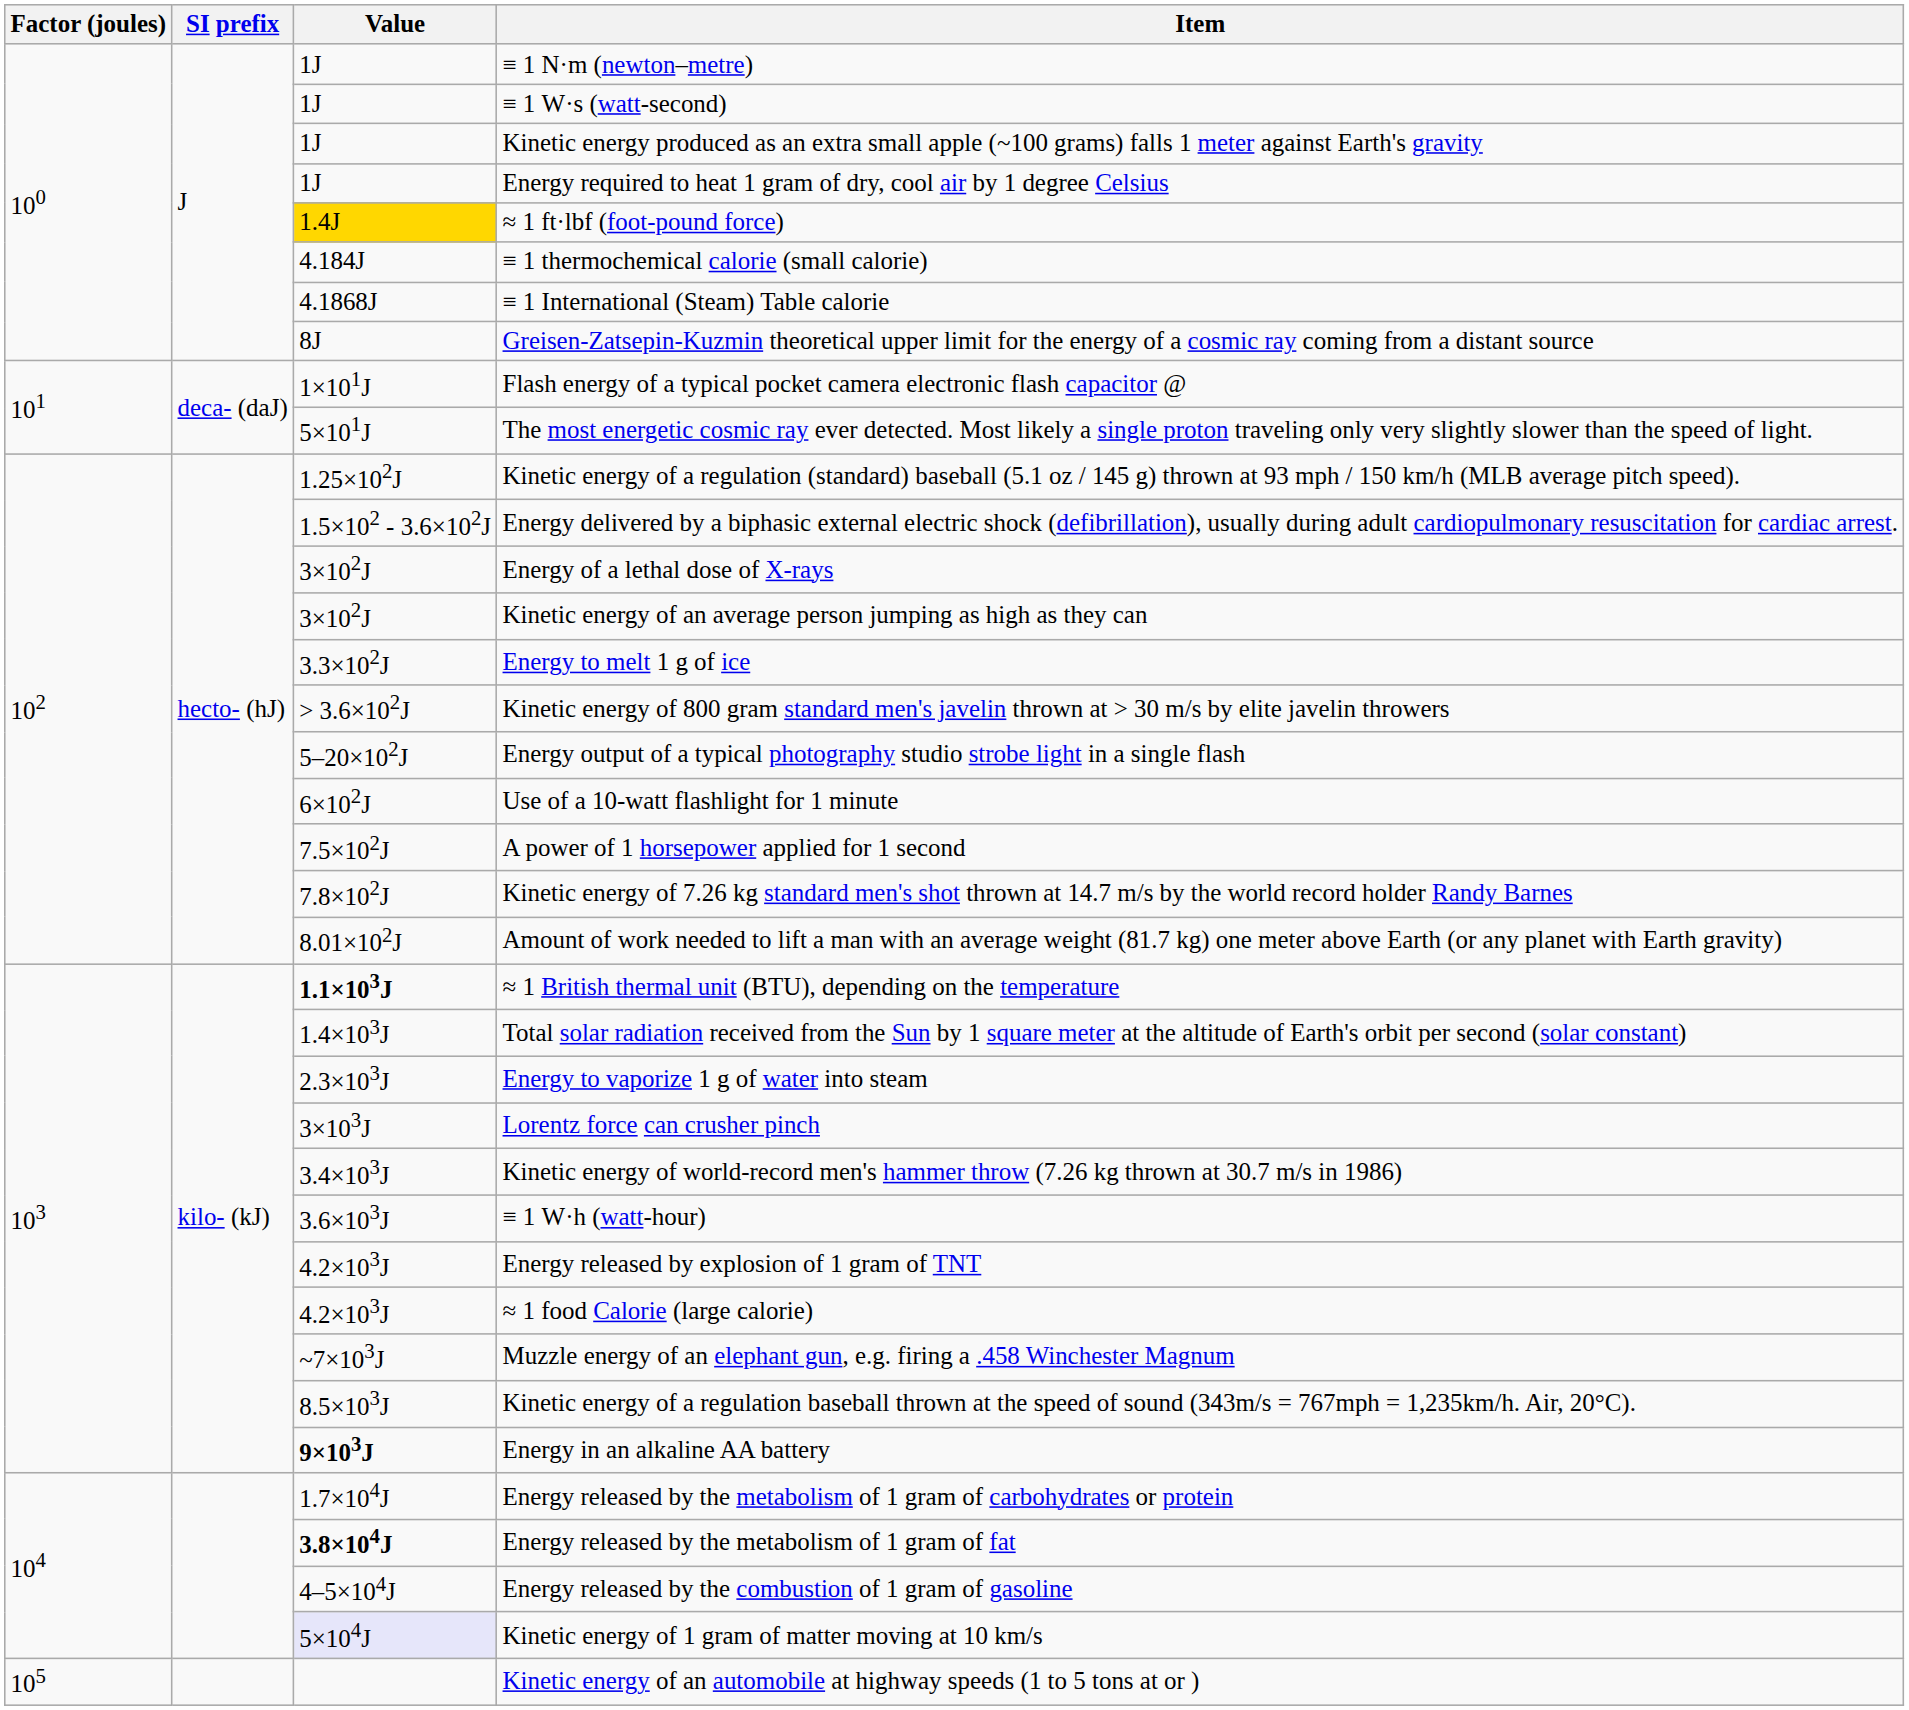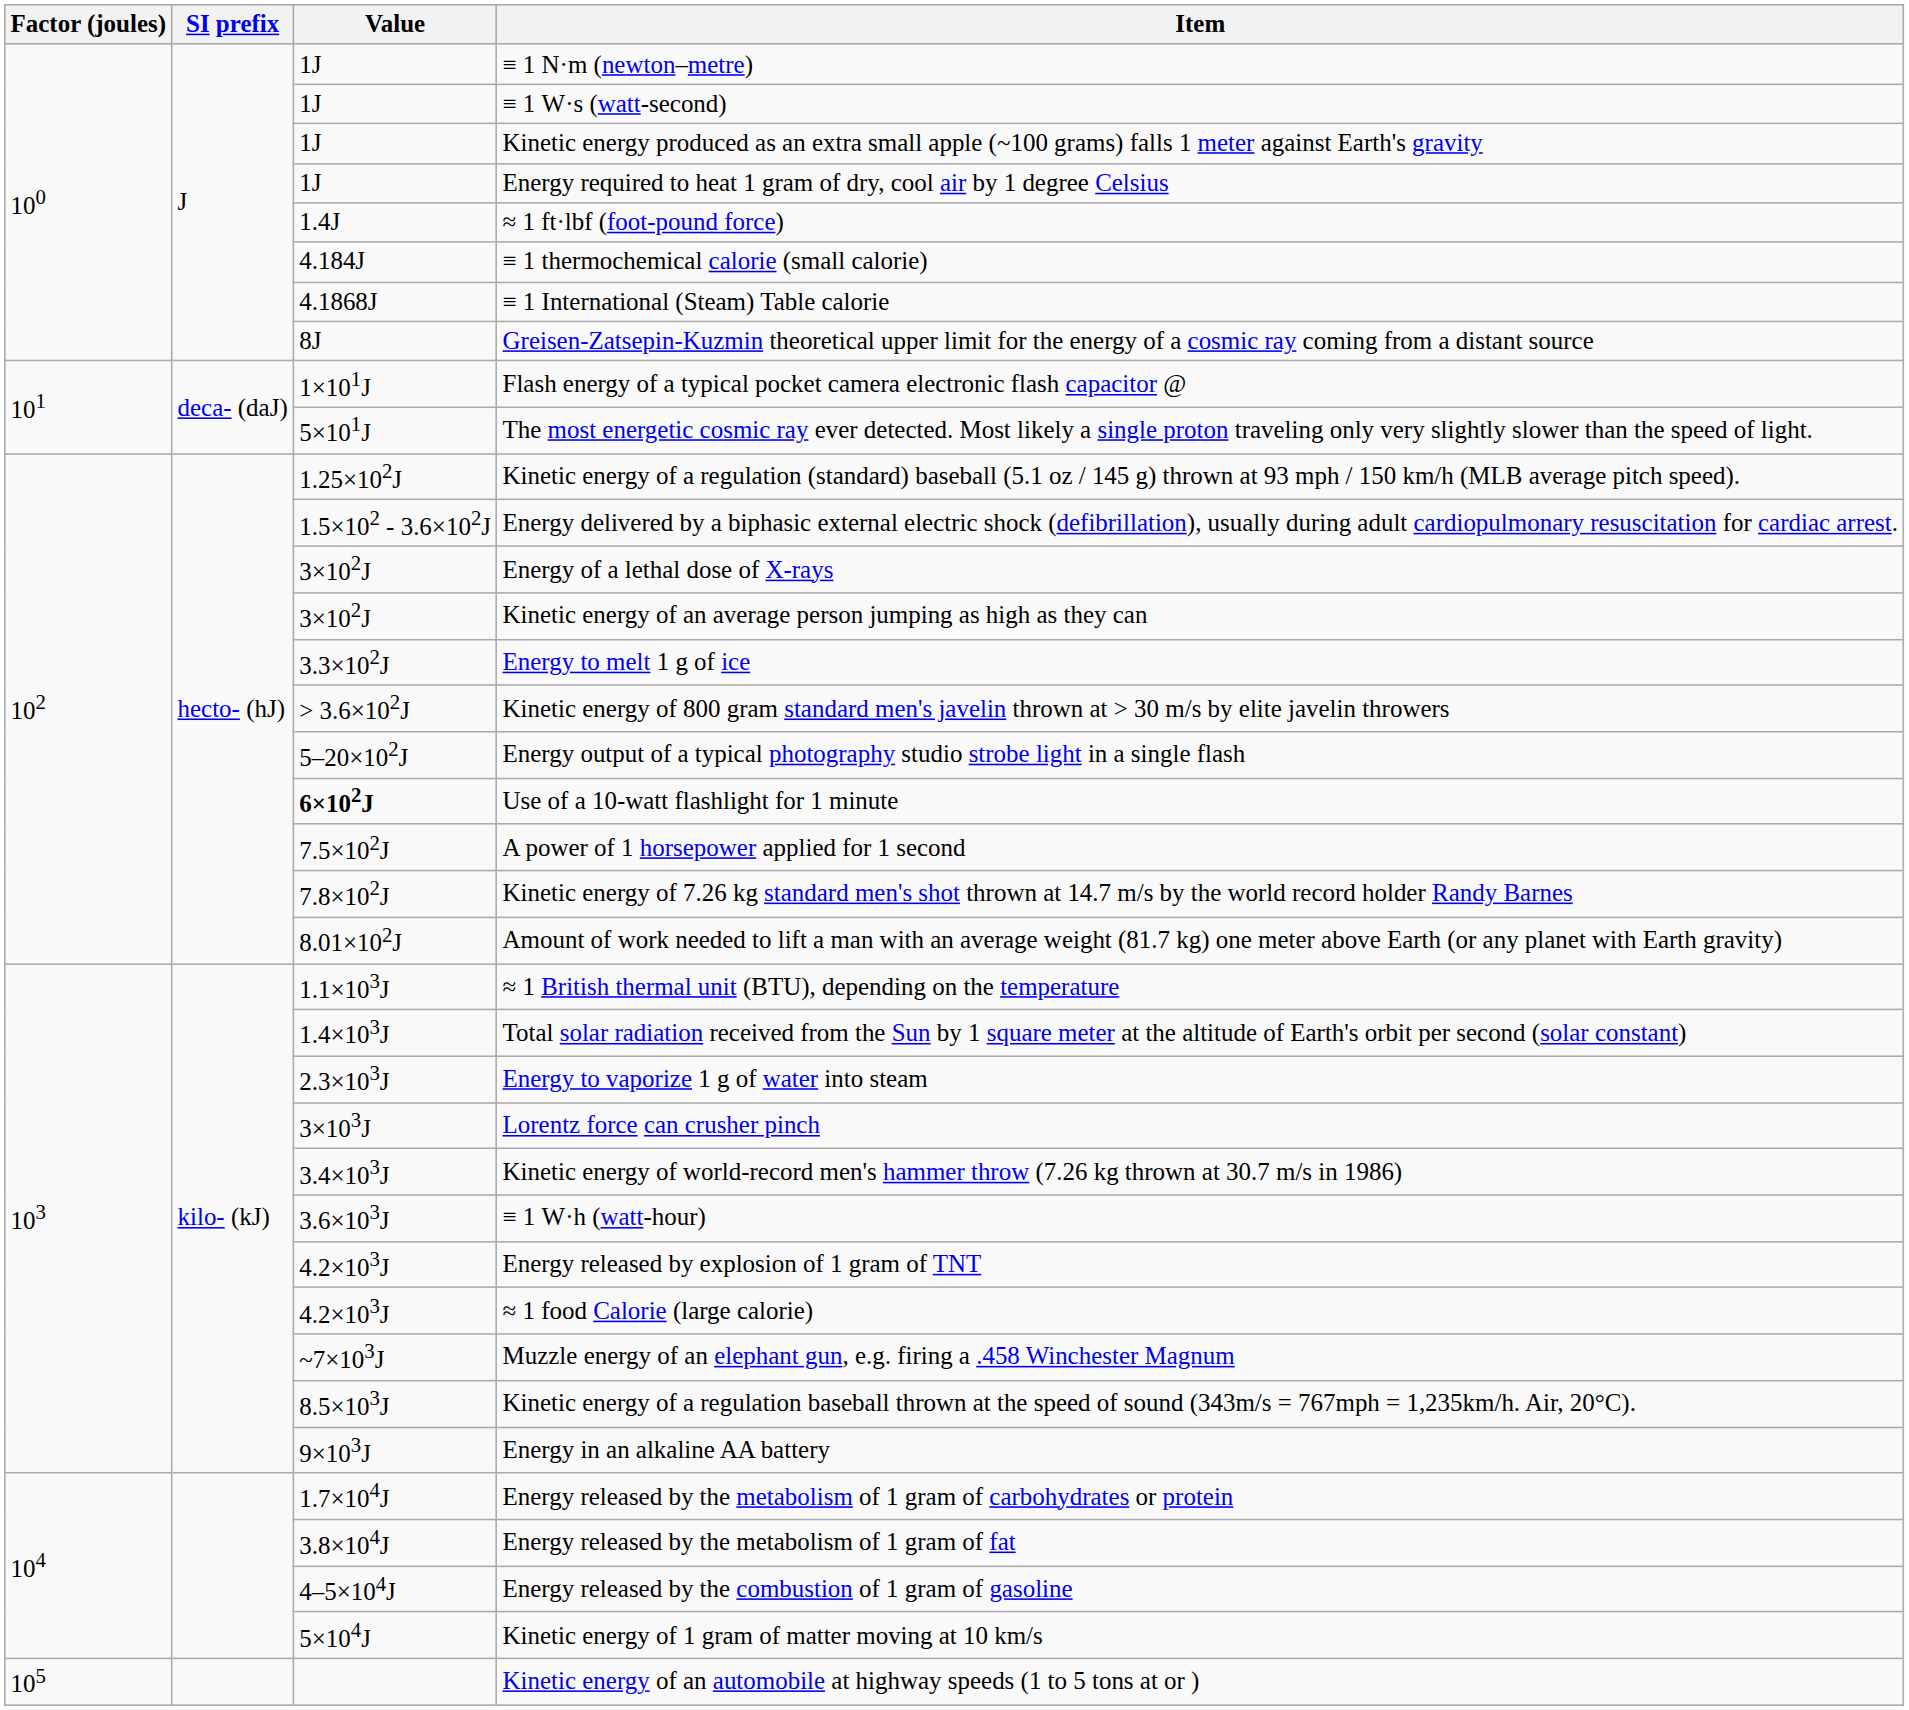(320, 222) gold background -> (320, 222) no background
(335, 800) normal -> (336, 800) bold
(346, 986) bold -> (344, 986) normal
(336, 1449) bold -> (335, 1449) normal
(346, 1542) bold -> (344, 1542) normal
(335, 1635) lavender background -> (335, 1635) no background
